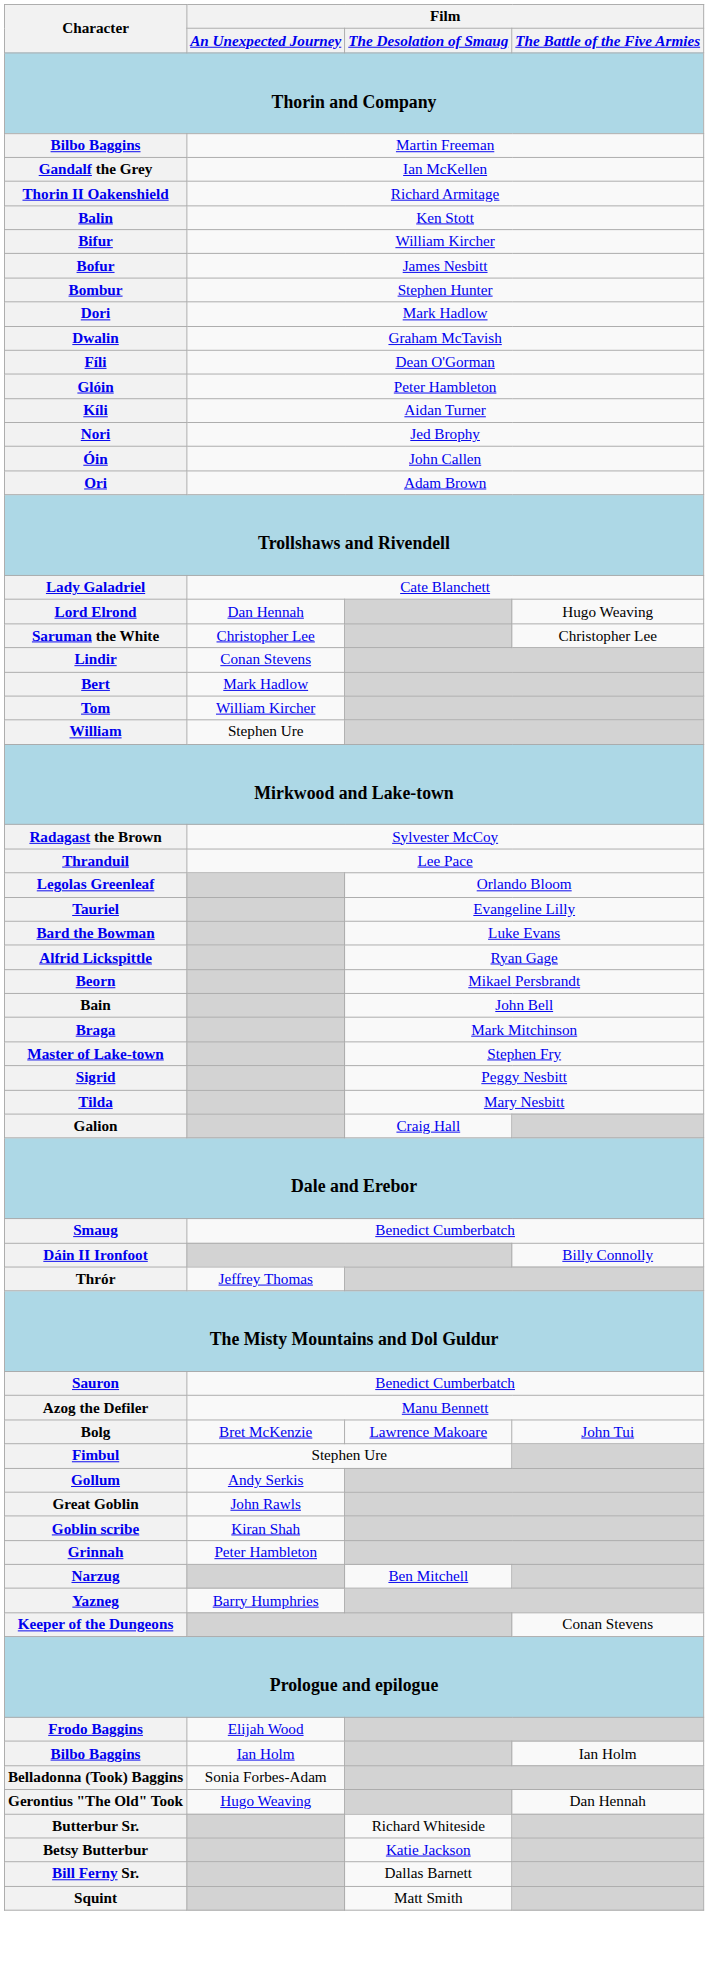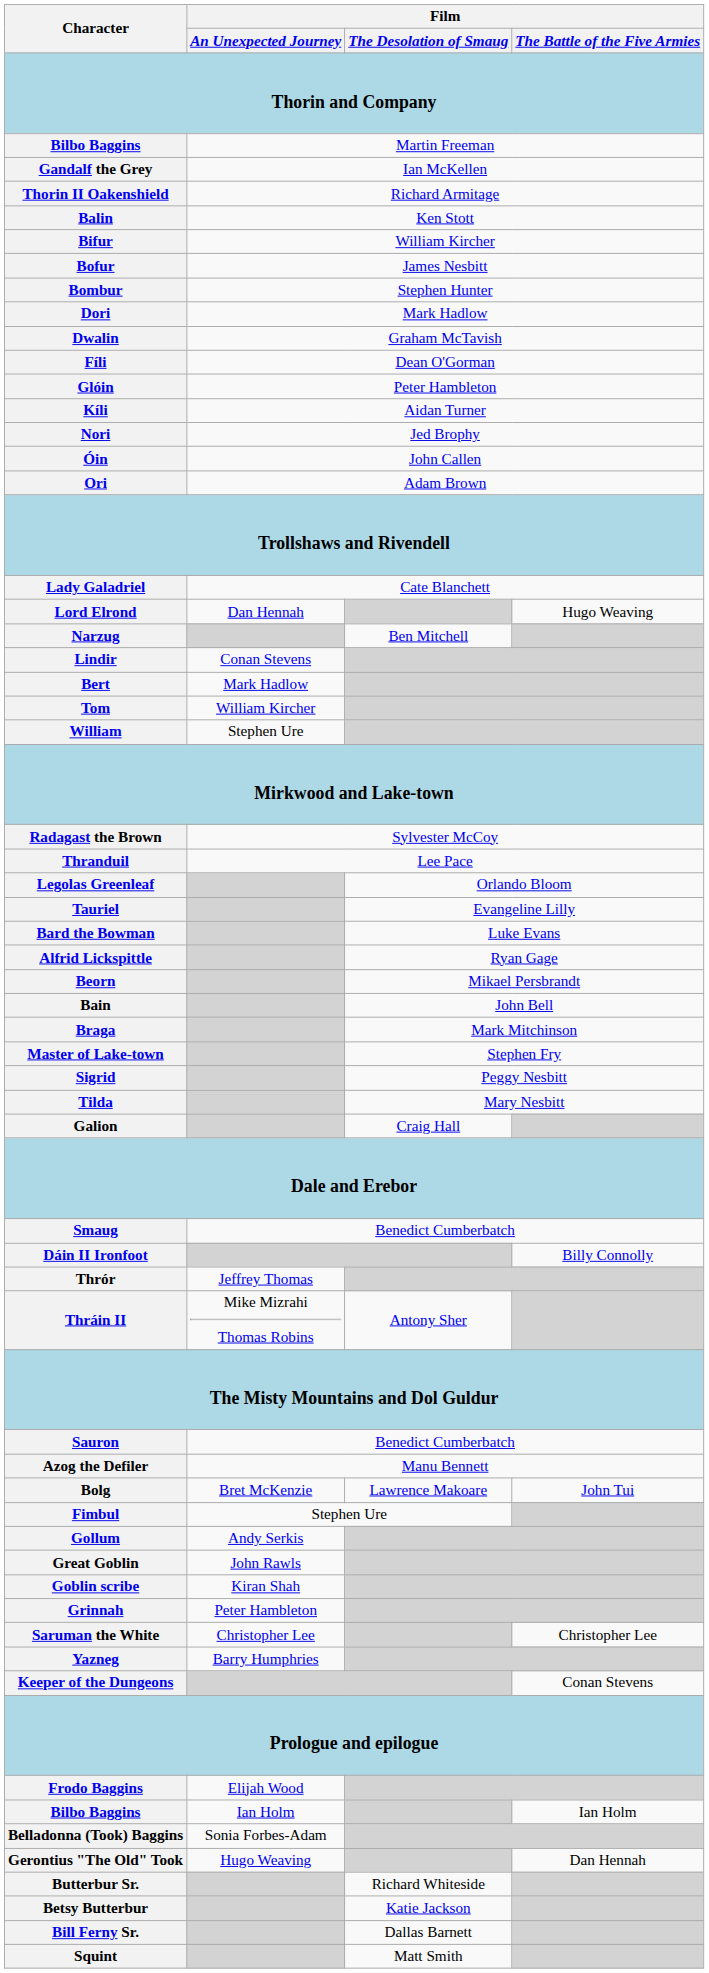rows swapped: (96, 635) <-> (96, 1576)
+ row: (96, 1320)
